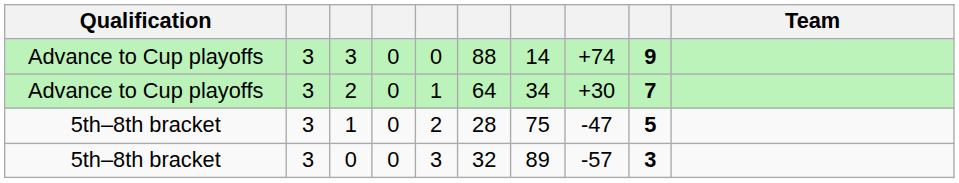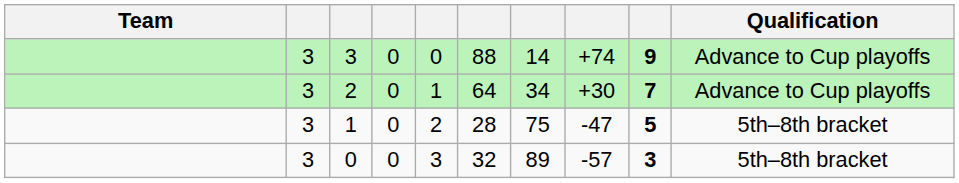columns swapped: (813, 21) <-> (146, 21)
